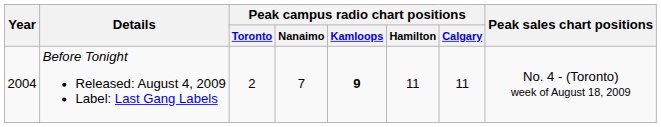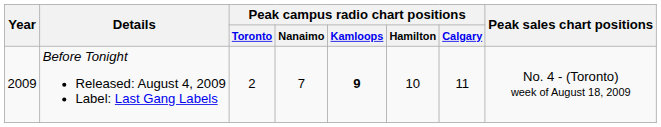(22, 84) 2004 -> (22, 84) 2009
(413, 84) 11 -> (413, 84) 10
